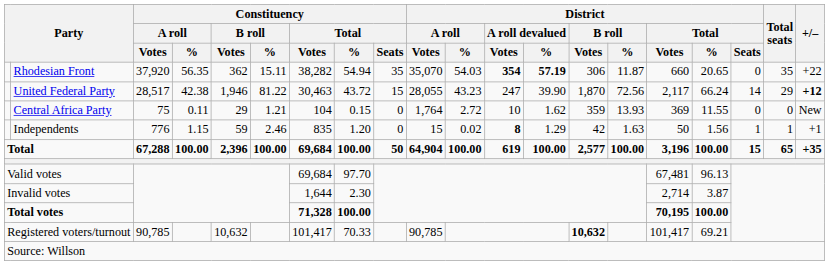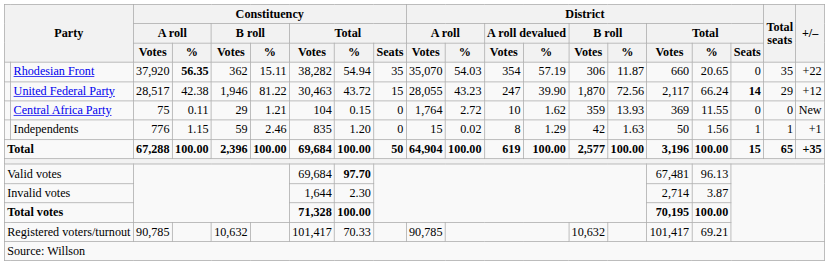(195, 71) normal -> (195, 71) bold
(511, 71) bold -> (511, 71) normal
(552, 71) bold -> (552, 71) normal
(755, 91) normal -> (755, 91) bold
(812, 91) bold -> (812, 91) normal
(517, 129) bold -> (517, 129) normal
(357, 174) normal -> (357, 174) bold
(588, 231) bold -> (588, 231) normal
